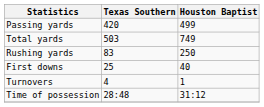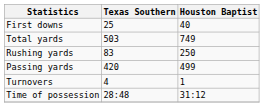rows swapped: (35, 67) <-> (40, 25)
